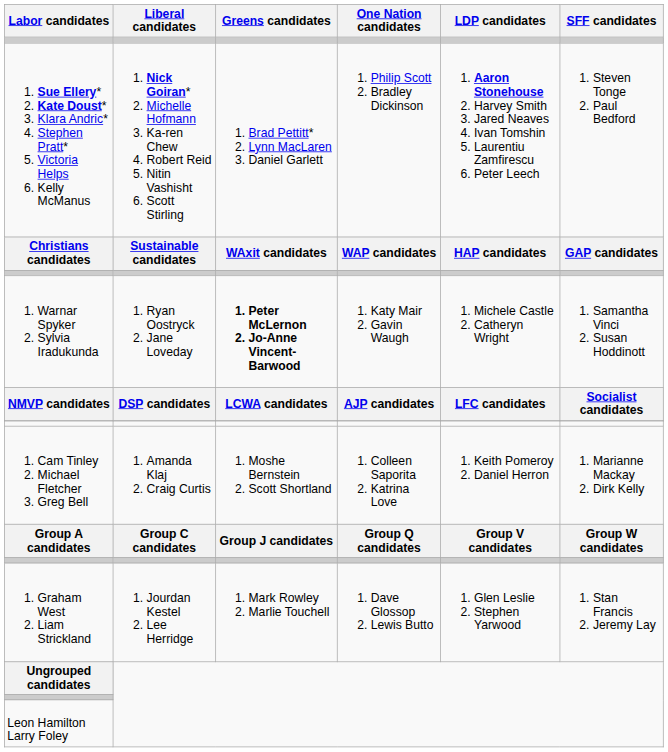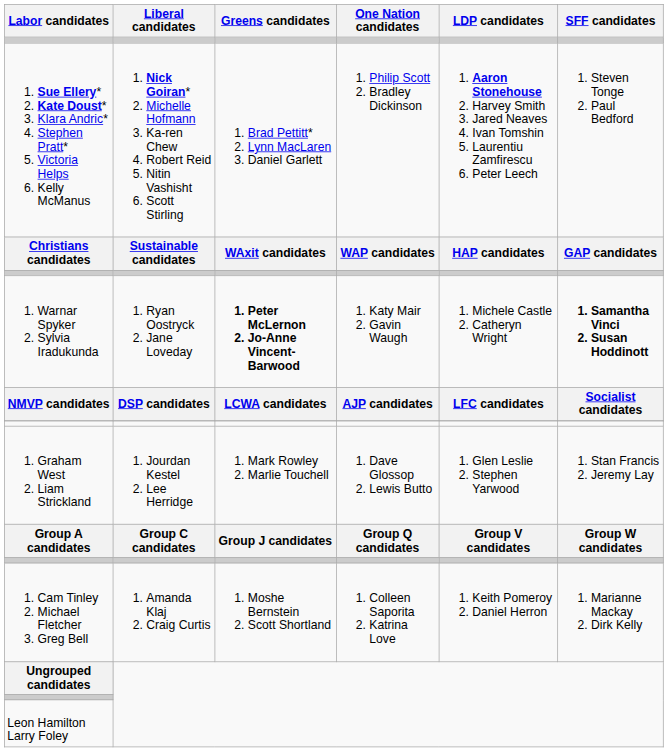(611, 332) normal -> (611, 332) bold
rows swapped: (59, 482) <-> (59, 619)
